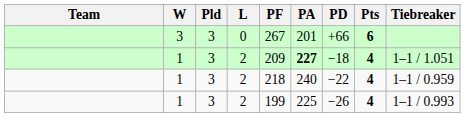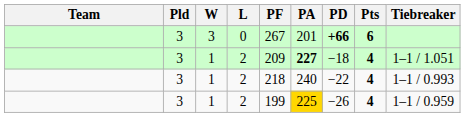columns swapped: (211, 15) <-> (180, 15)
(338, 36) normal -> (338, 36) bold
(423, 79) 1–1 / 0.959 -> (423, 79) 1–1 / 0.993
(307, 101) no background -> (307, 101) gold background
(423, 101) 1–1 / 0.993 -> (423, 101) 1–1 / 0.959
